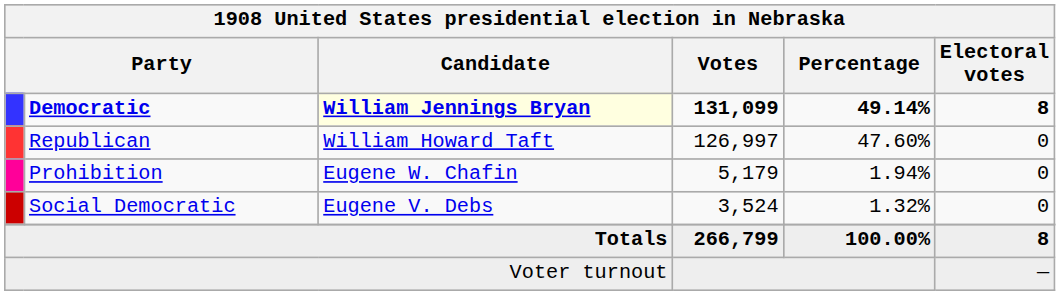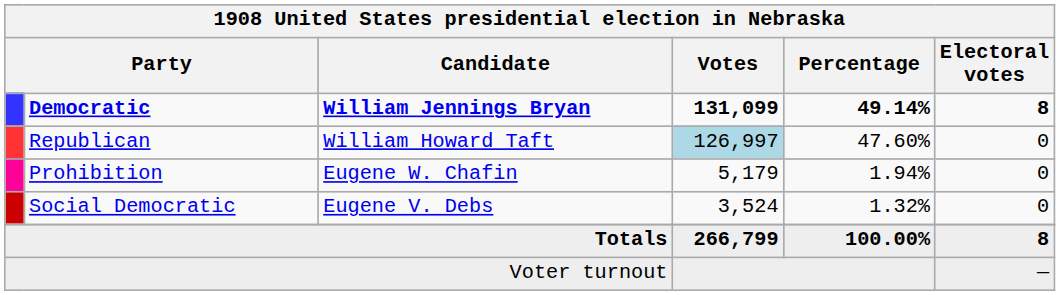(457, 110) lightyellow background -> (457, 110) no background
(736, 143) no background -> (736, 143) lightblue background
